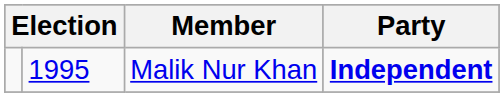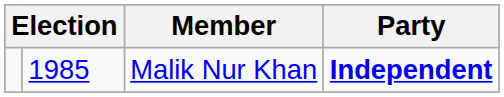(59, 69) 1995 -> (59, 69) 1985
